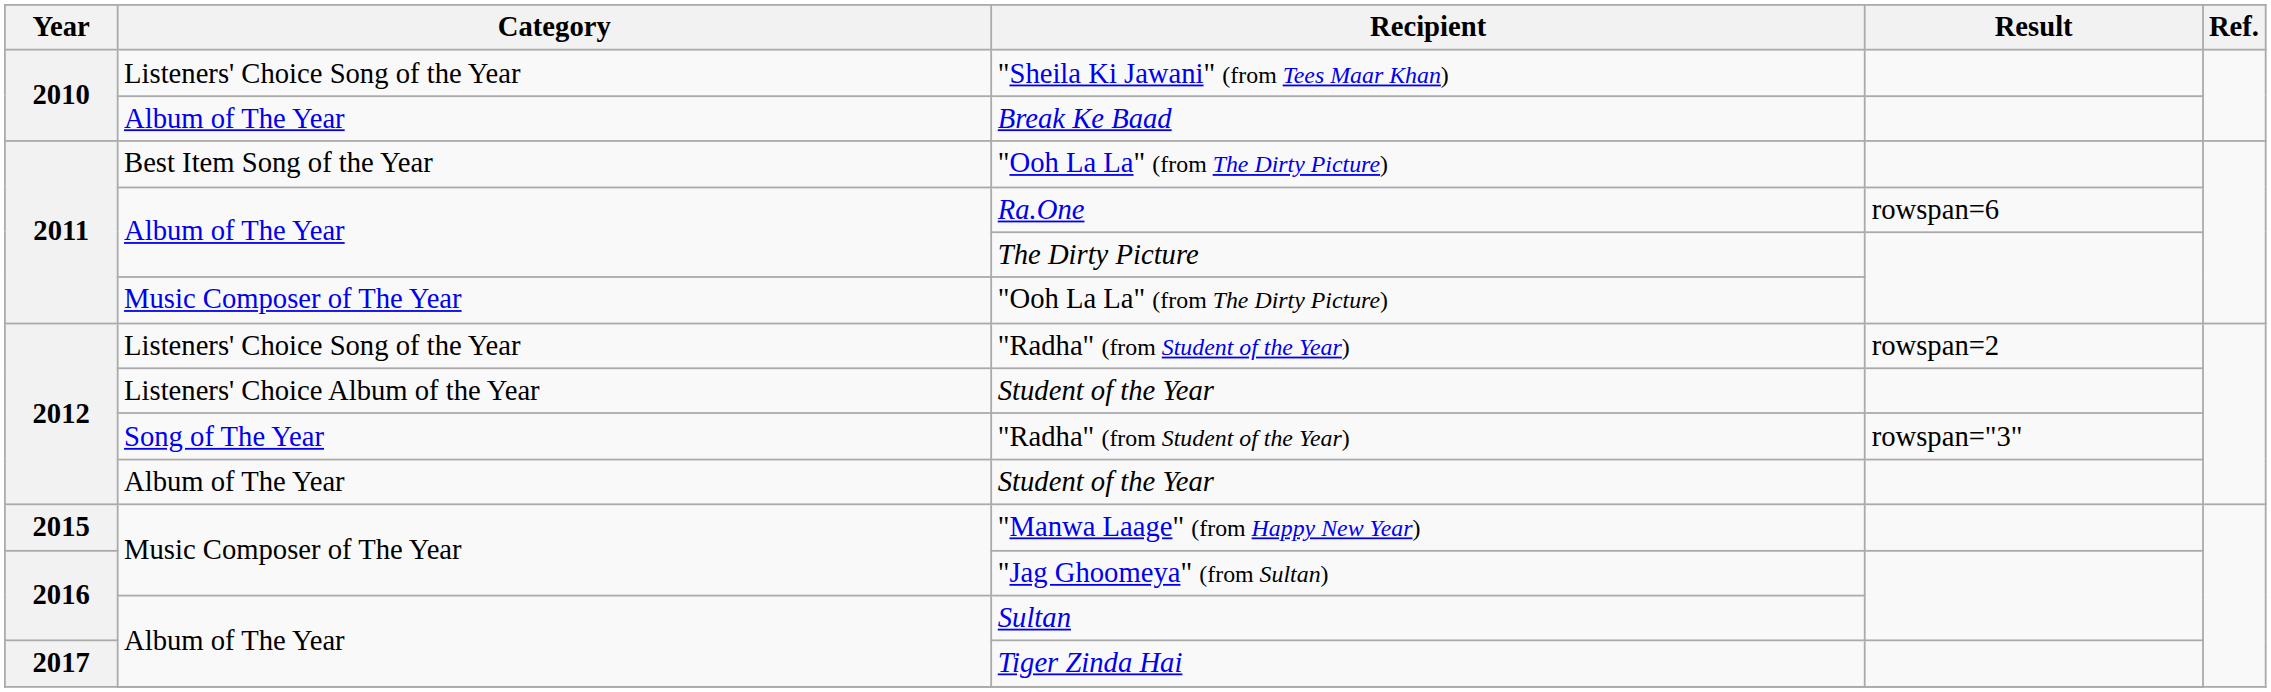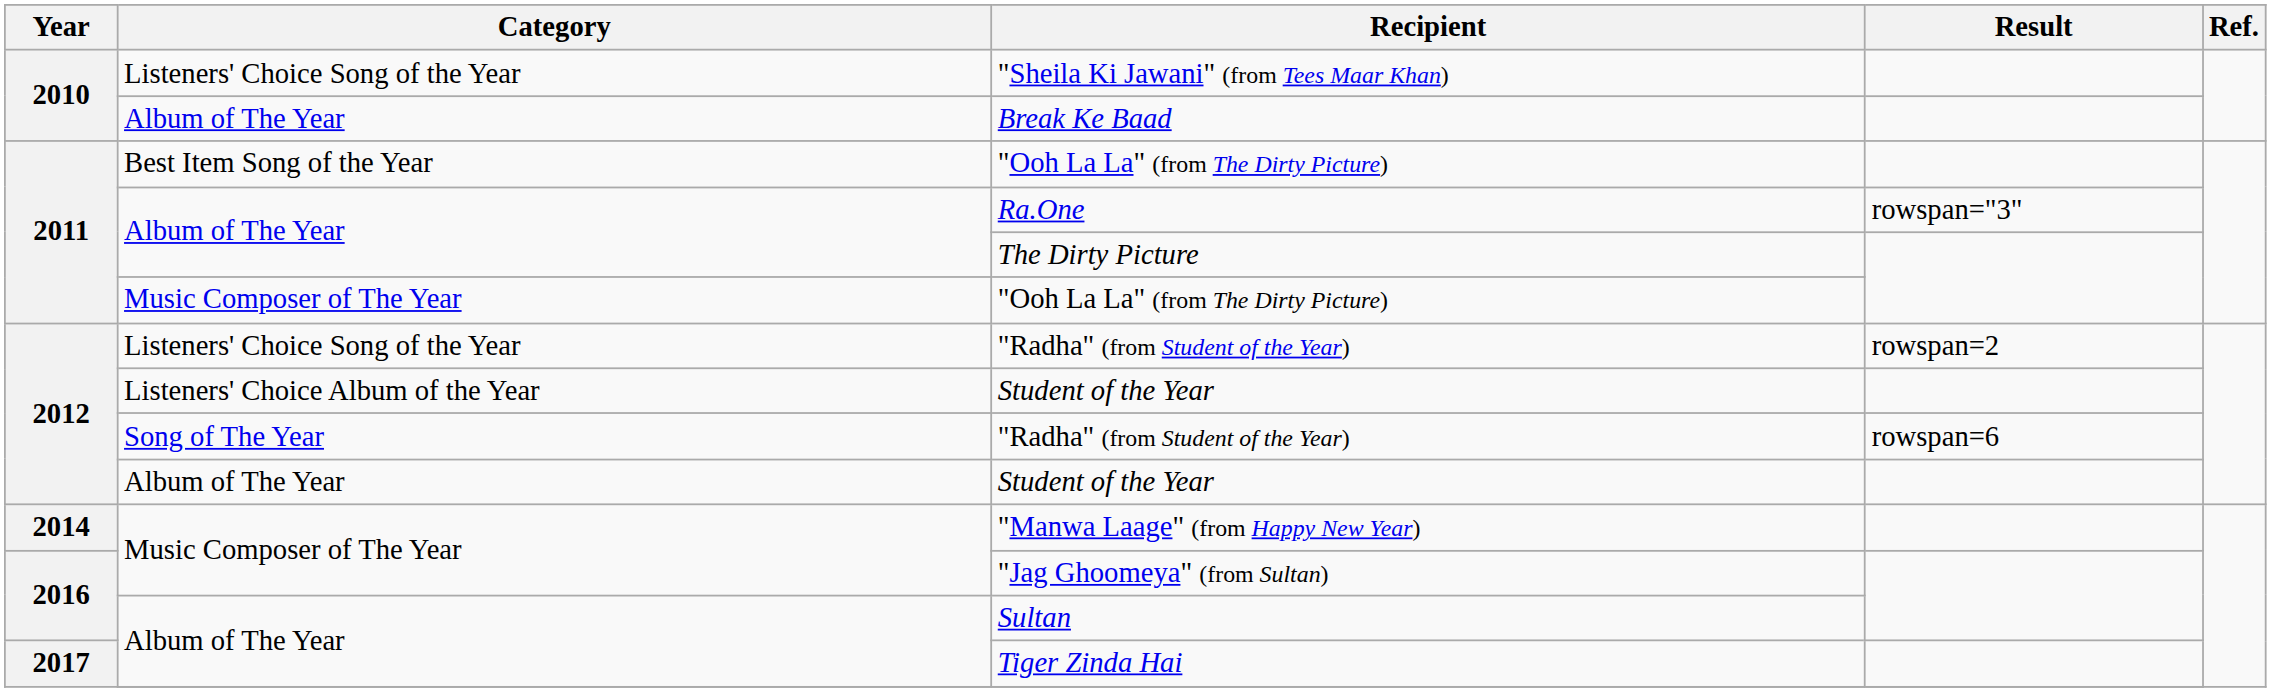(1935, 208) rowspan=6 -> (1947, 208) rowspan="3"
(1947, 436) rowspan="3" -> (1935, 436) rowspan=6
(61, 526) 2015 -> (61, 526) 2014
